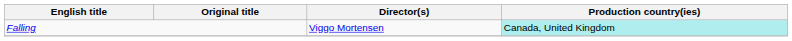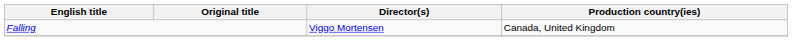(559, 28) paleturquoise background -> (559, 28) no background
